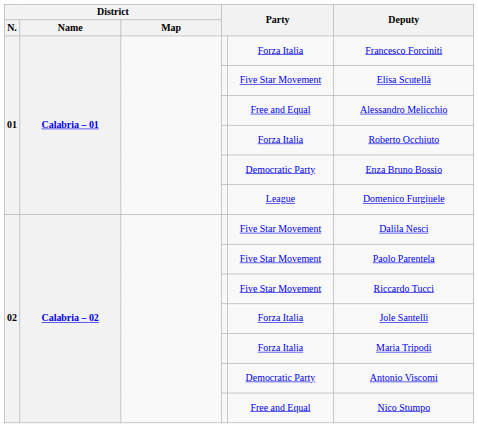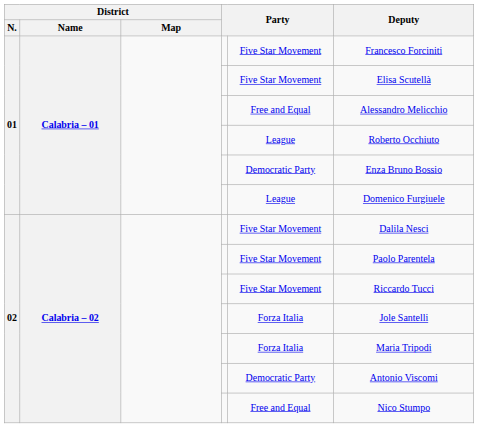(280, 50) Forza Italia -> (280, 50) Five Star Movement
(280, 140) Forza Italia -> (280, 140) League
